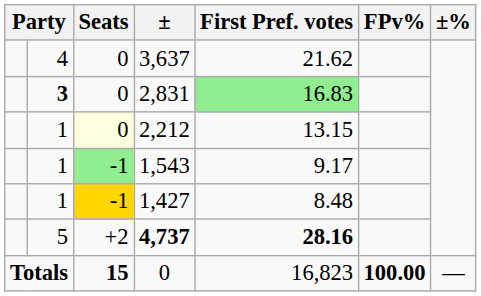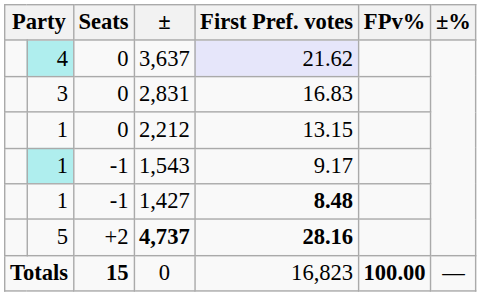(62, 58) no background -> (62, 58) paleturquoise background
(328, 58) no background -> (328, 58) lavender background
(62, 93) bold -> (62, 93) normal
(328, 93) lightgreen background -> (328, 93) no background
(123, 129) lightyellow background -> (123, 129) no background
(62, 165) no background -> (62, 165) paleturquoise background
(119, 165) lightgreen background -> (119, 165) no background
(119, 201) gold background -> (119, 201) no background
(333, 201) normal -> (333, 201) bold
